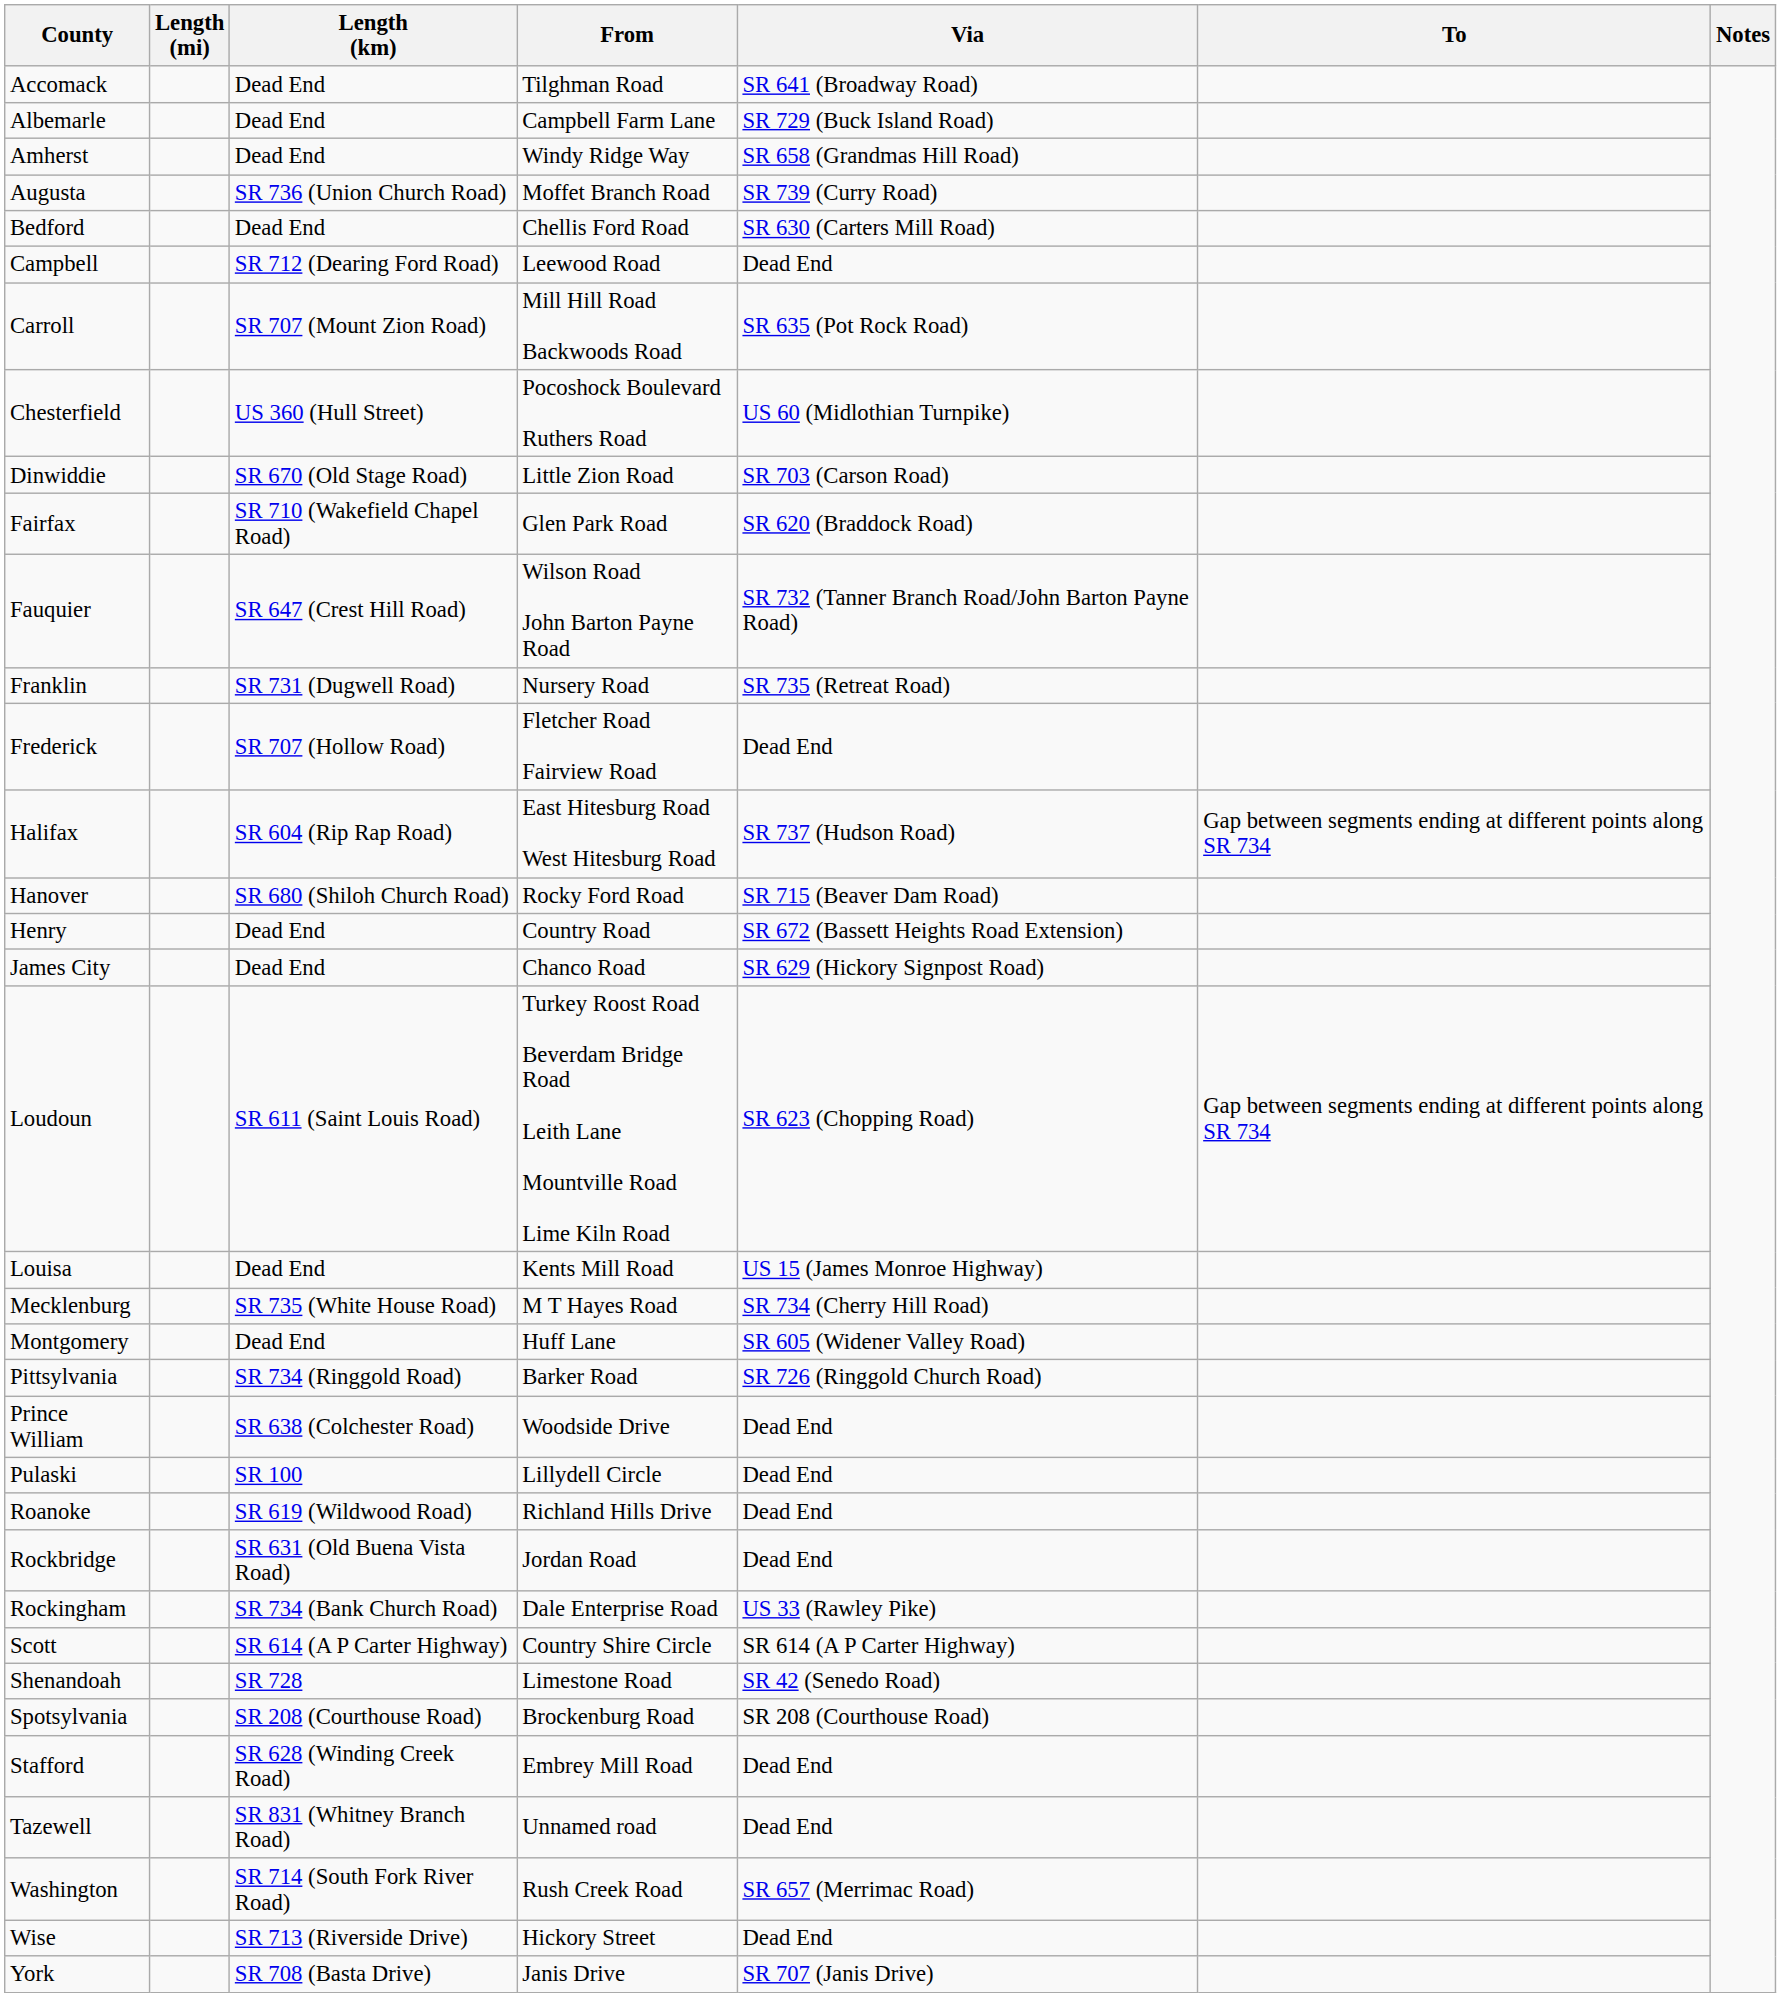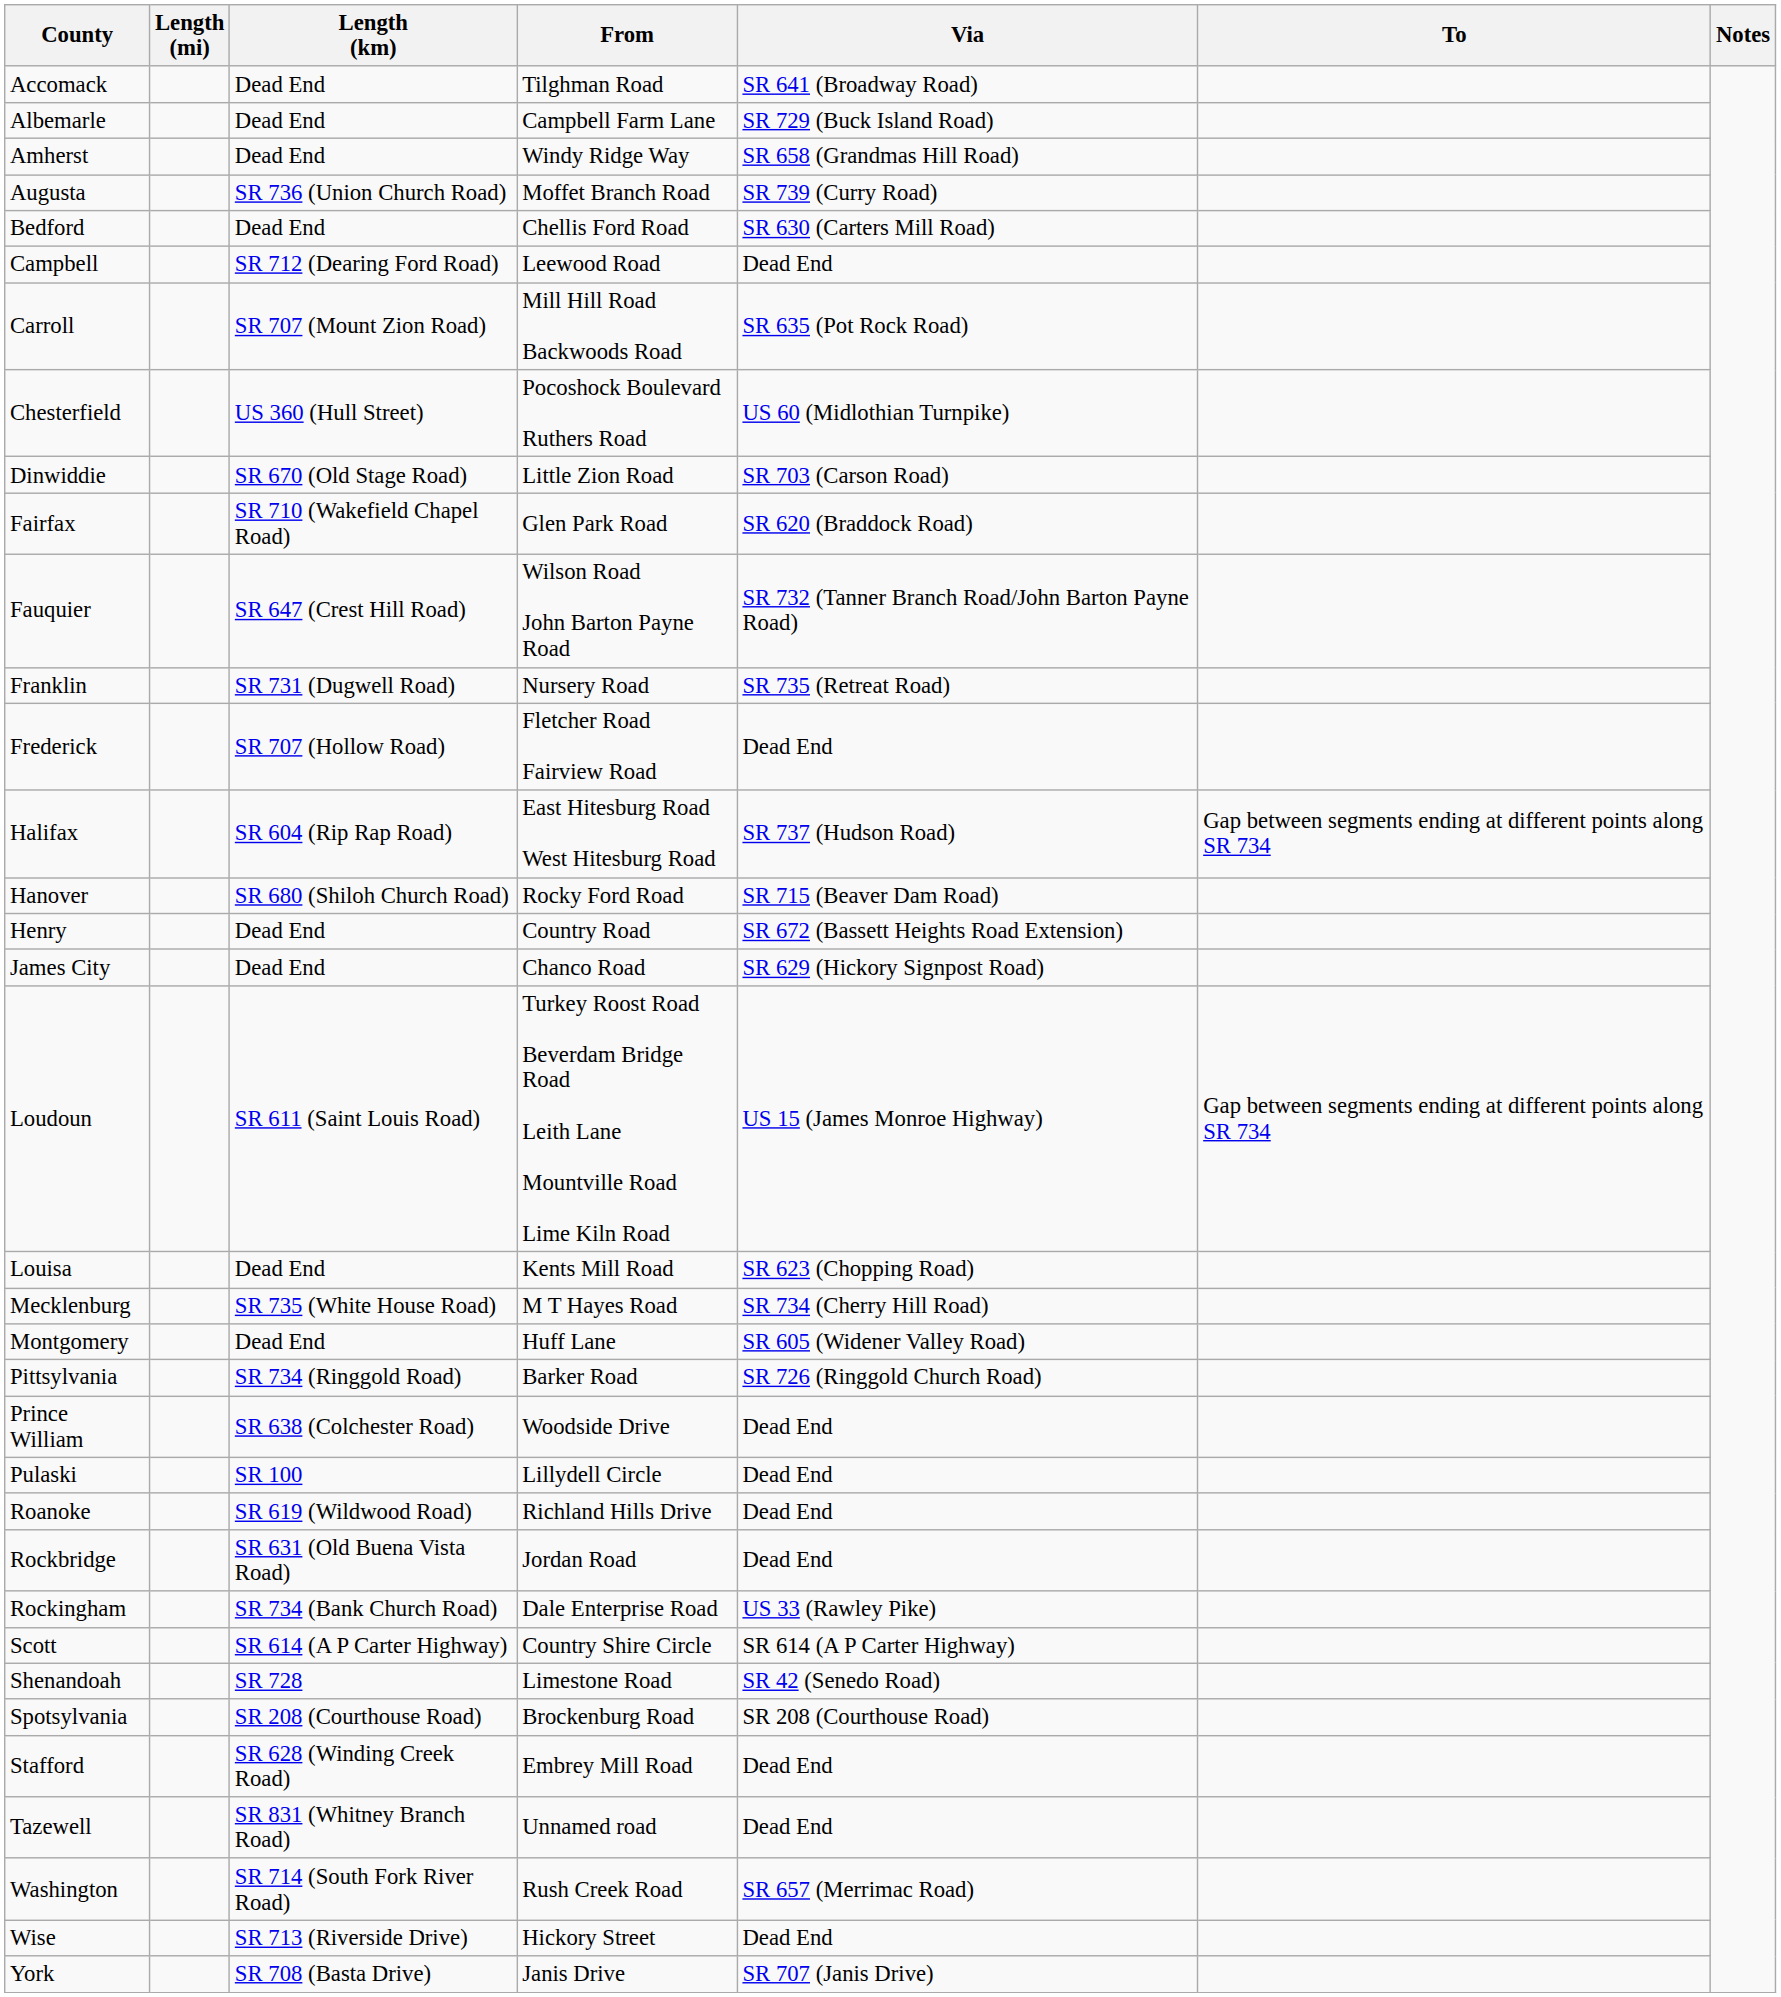(858, 1118) SR 623 (Chopping Road) -> (893, 1118) US 15 (James Monroe Highway)
(893, 1269) US 15 (James Monroe Highway) -> (858, 1269) SR 623 (Chopping Road)
